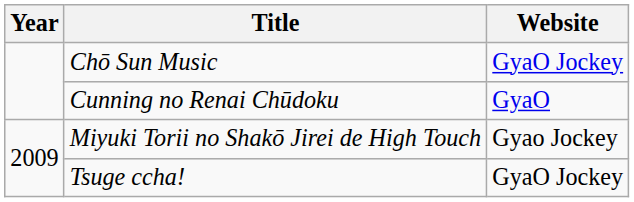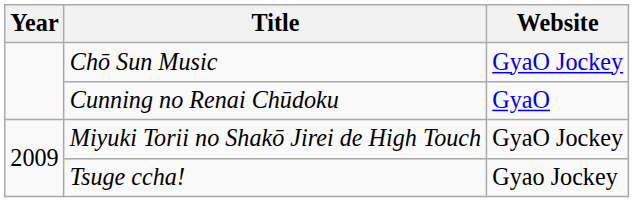(555, 138) Gyao Jockey -> (558, 138) GyaO Jockey
(558, 176) GyaO Jockey -> (555, 176) Gyao Jockey
